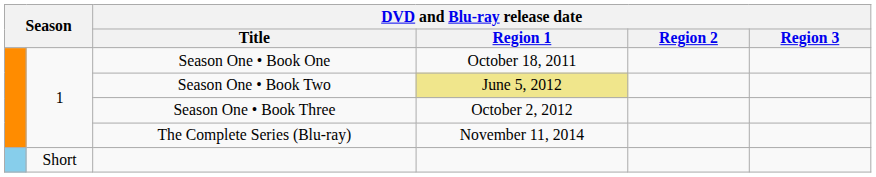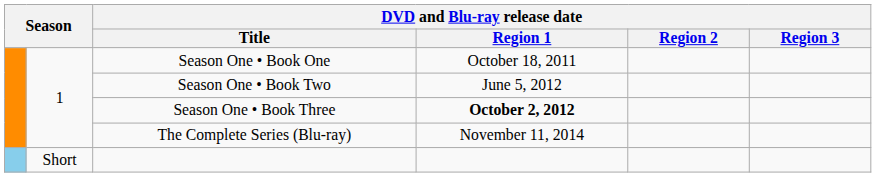(522, 85) khaki background -> (522, 85) no background
(522, 110) normal -> (522, 110) bold
